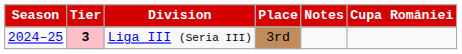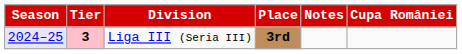(36, 38) no background -> (36, 38) lavender background
(278, 38) normal -> (278, 38) bold
